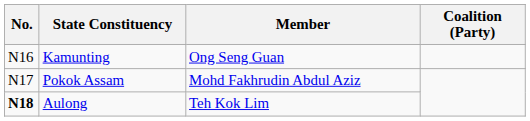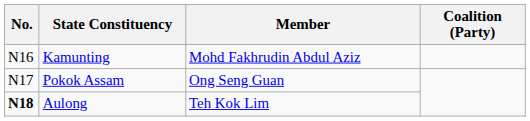(237, 56) Ong Seng Guan -> (275, 56) Mohd Fakhrudin Abdul Aziz
(275, 80) Mohd Fakhrudin Abdul Aziz -> (237, 80) Ong Seng Guan
